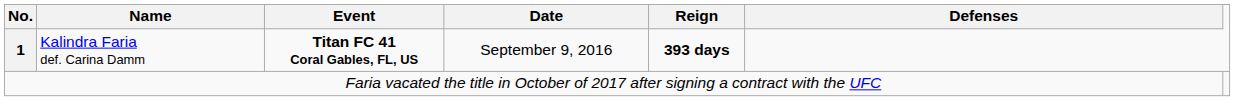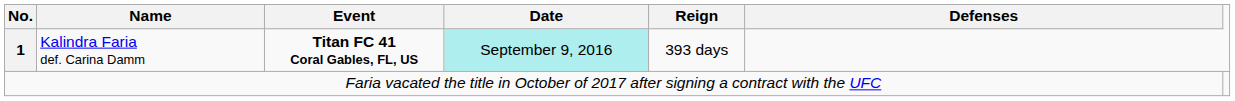(546, 50) no background -> (546, 50) paleturquoise background
(697, 50) bold -> (697, 50) normal
